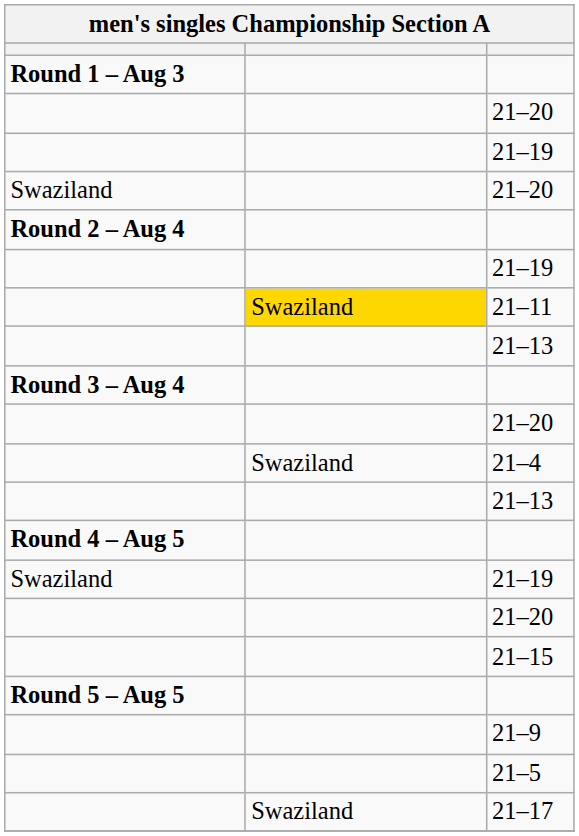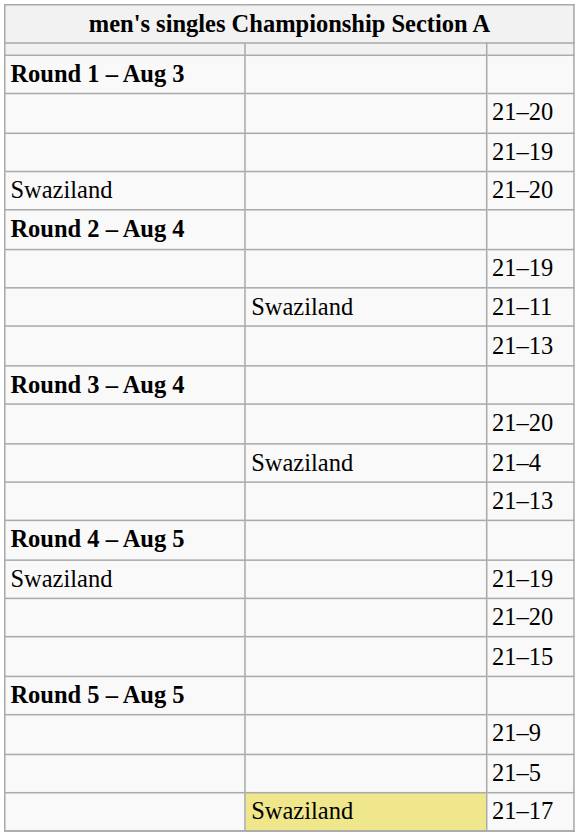(302, 306) gold background -> (302, 306) no background
(302, 811) no background -> (302, 811) khaki background
